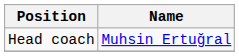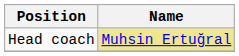(166, 40) no background -> (166, 40) khaki background
